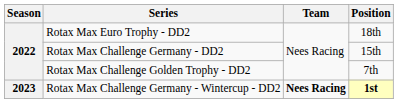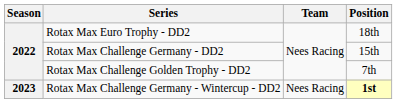(316, 88) bold -> (315, 88) normal
